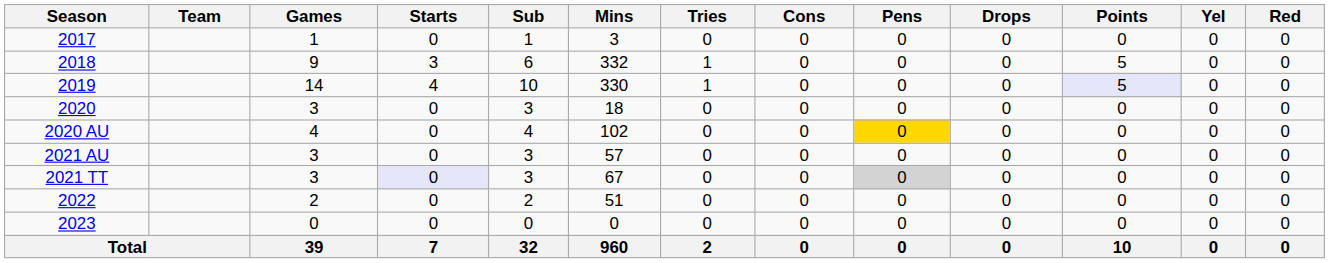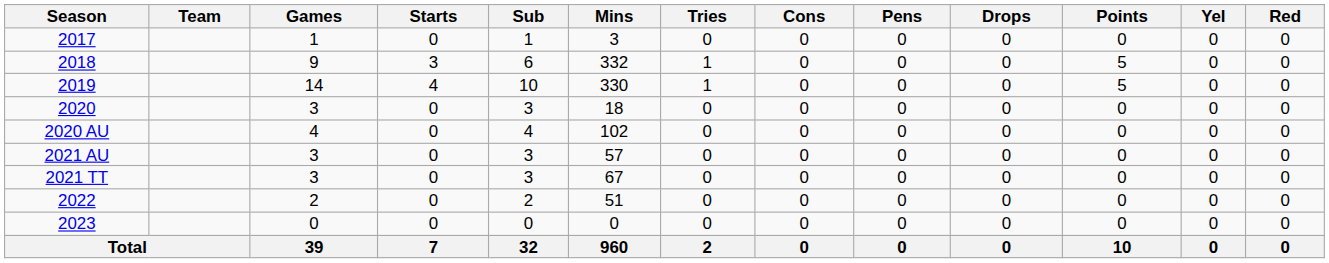(1122, 85) lavender background -> (1122, 85) no background
(902, 131) gold background -> (902, 131) no background
(433, 177) lavender background -> (433, 177) no background
(902, 177) lightgrey background -> (902, 177) no background
